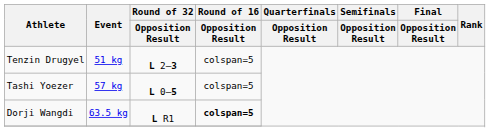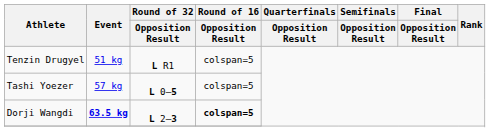(163, 65) L 2–3 -> (163, 65) L R1
(108, 113) normal -> (108, 113) bold
(163, 118) L R1 -> (163, 118) L 2–3
